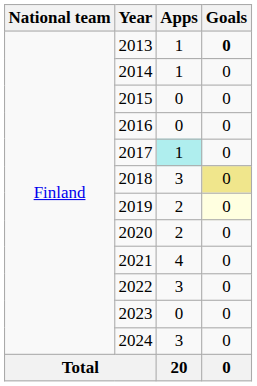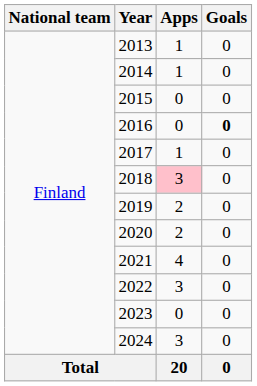(226, 44) bold -> (226, 44) normal
(226, 125) normal -> (226, 125) bold
(179, 152) paleturquoise background -> (179, 152) no background
(179, 179) no background -> (179, 179) pink background
(226, 179) khaki background -> (226, 179) no background
(226, 206) lightyellow background -> (226, 206) no background
